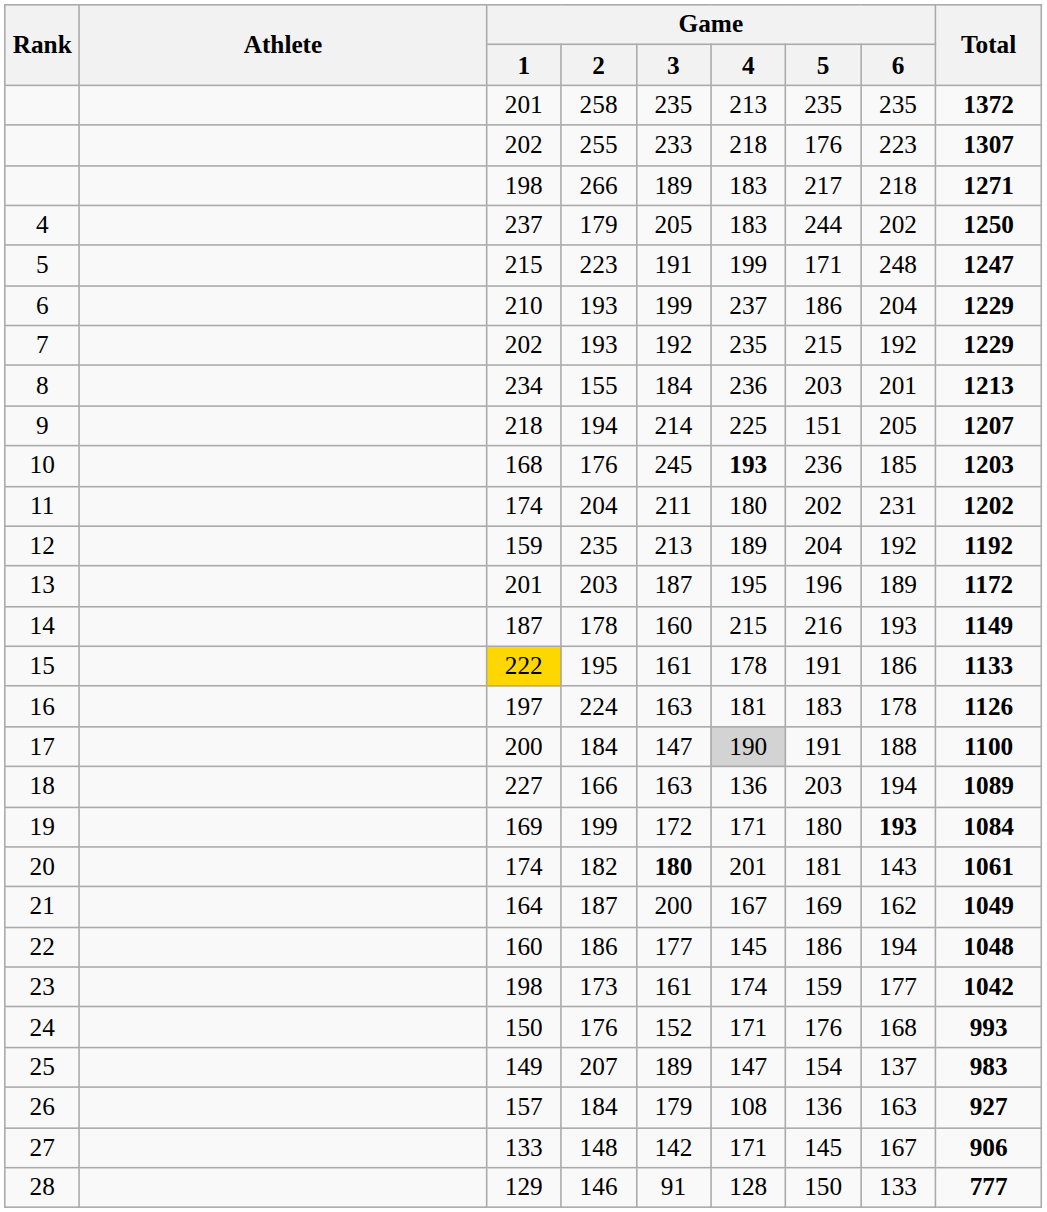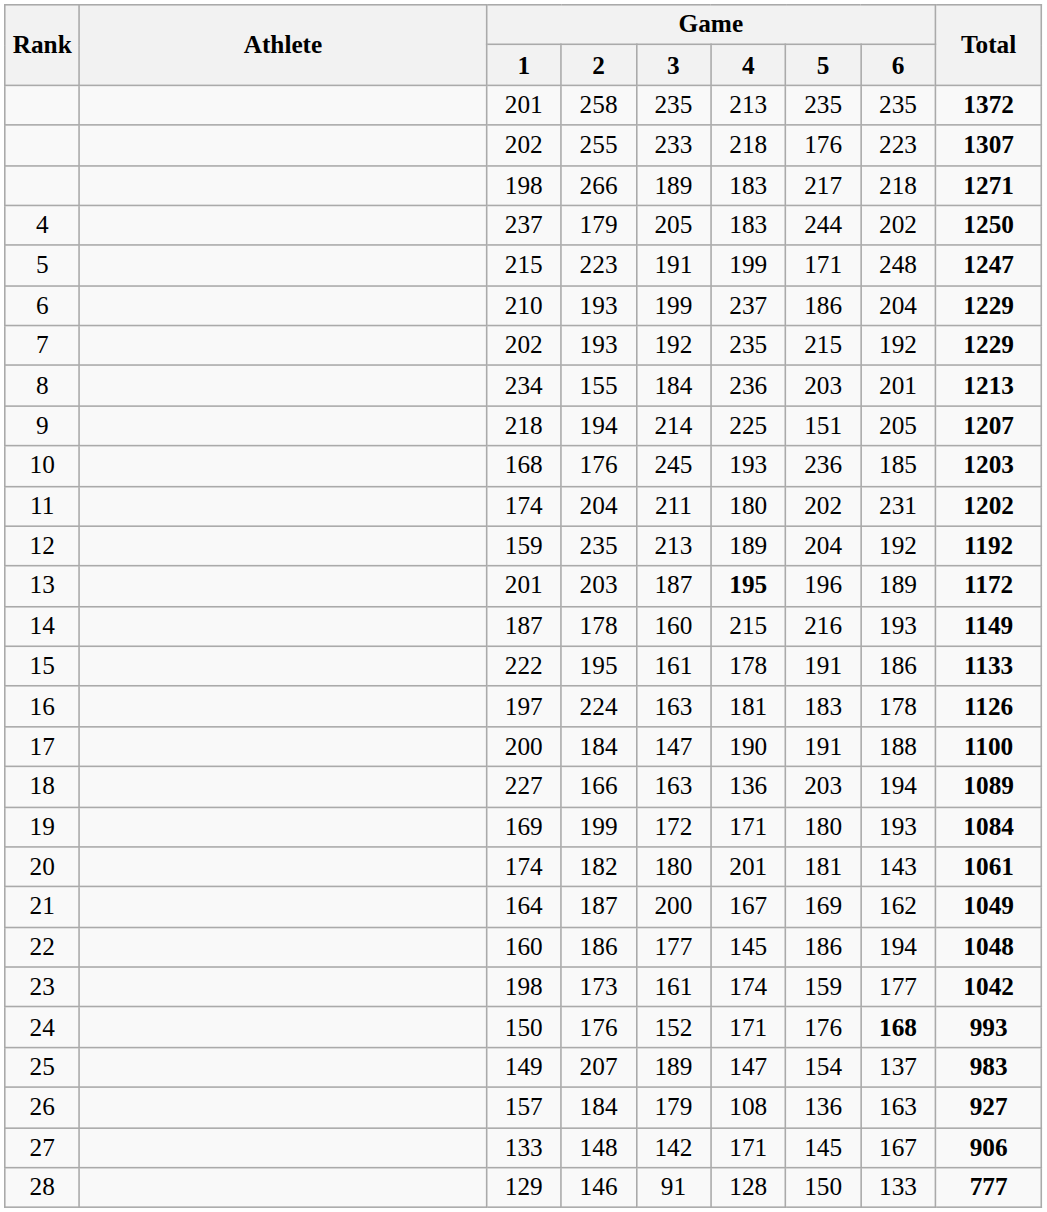(748, 465) bold -> (748, 465) normal
(748, 585) normal -> (748, 585) bold
(524, 666) gold background -> (524, 666) no background
(748, 746) lightgrey background -> (748, 746) no background
(898, 826) bold -> (898, 826) normal
(673, 866) bold -> (673, 866) normal
(898, 1026) normal -> (898, 1026) bold
